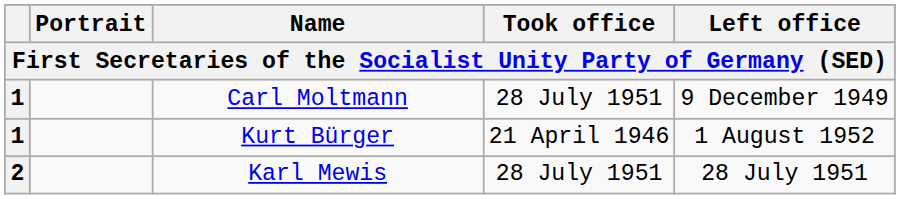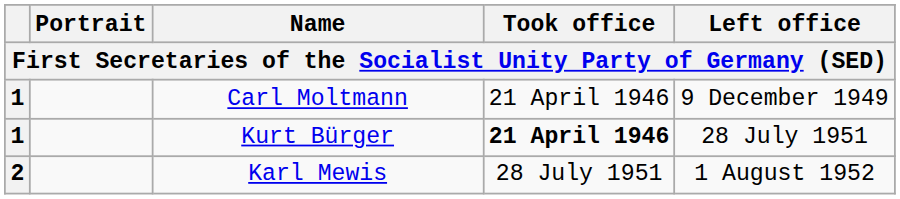(579, 99) 28 July 1951 -> (579, 99) 21 April 1946
(579, 137) normal -> (579, 137) bold
(785, 137) 1 August 1952 -> (785, 137) 28 July 1951
(785, 175) 28 July 1951 -> (785, 175) 1 August 1952
